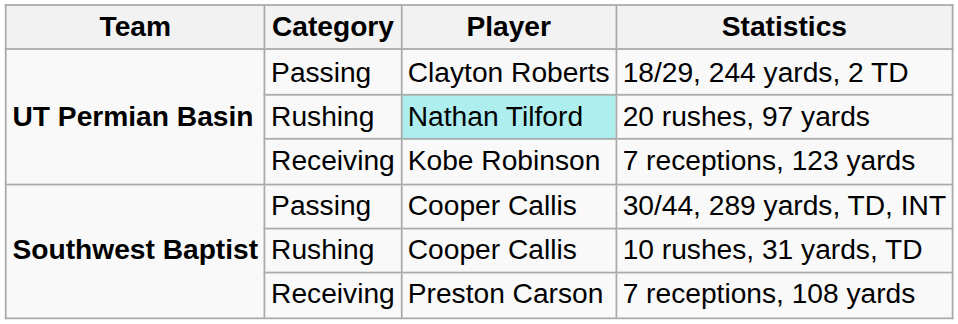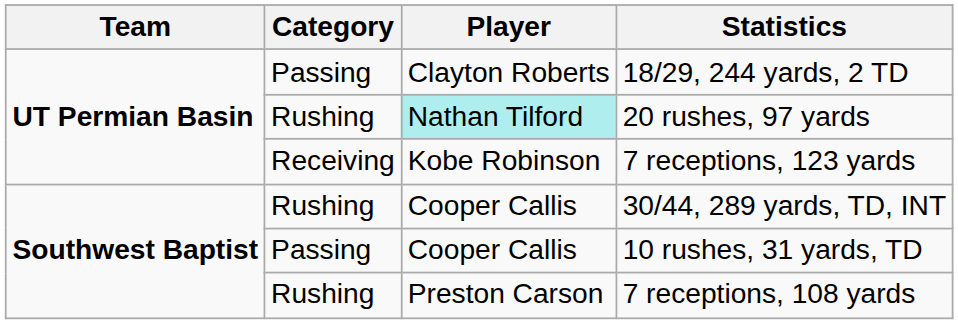(321, 205) Passing -> (323, 205) Rushing
(323, 250) Rushing -> (321, 250) Passing
(333, 294) Receiving -> (323, 294) Rushing
